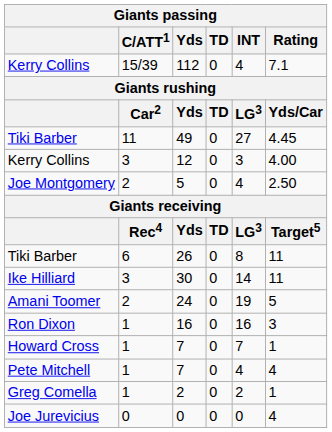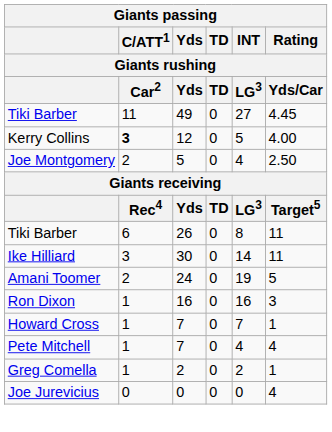- row: (49, 65)
(126, 160) normal -> (126, 137) bold
(239, 160) 3 -> (239, 137) 5
